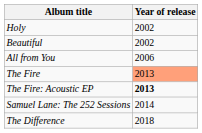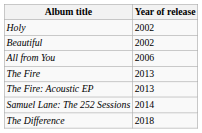(144, 74) lightsalmon background -> (144, 74) no background
(144, 89) bold -> (144, 89) normal
